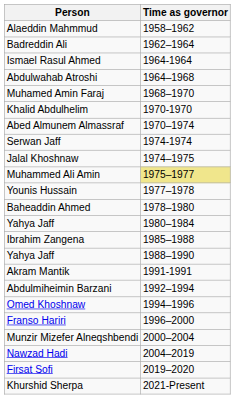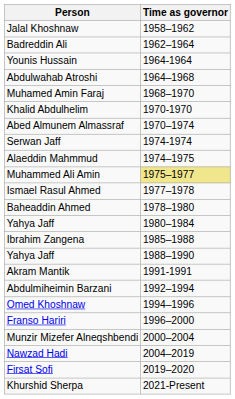(52, 28) Alaeddin Mahmmud -> (43, 28) Jalal Khoshnaw
(54, 61) Ismael Rasul Ahmed -> (42, 61) Younis Hussain
(43, 158) Jalal Khoshnaw -> (52, 158) Alaeddin Mahmmud
(42, 191) Younis Hussain -> (54, 191) Ismael Rasul Ahmed
